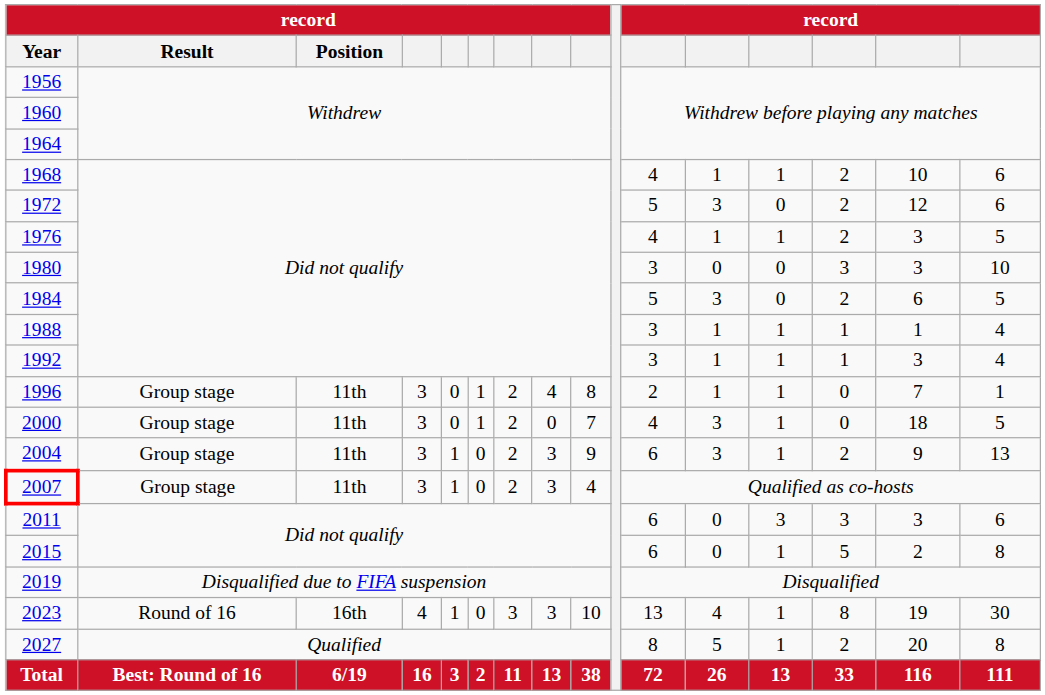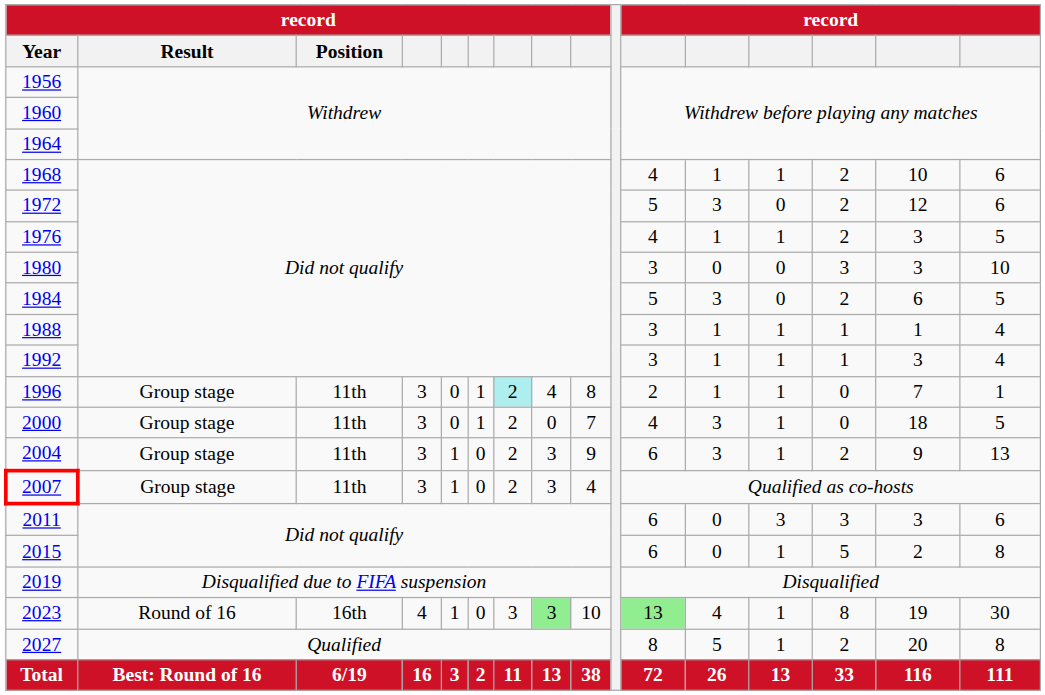(513, 391) no background -> (513, 391) paleturquoise background
(552, 613) no background -> (552, 613) lightgreen background
(653, 613) no background -> (653, 613) lightgreen background
